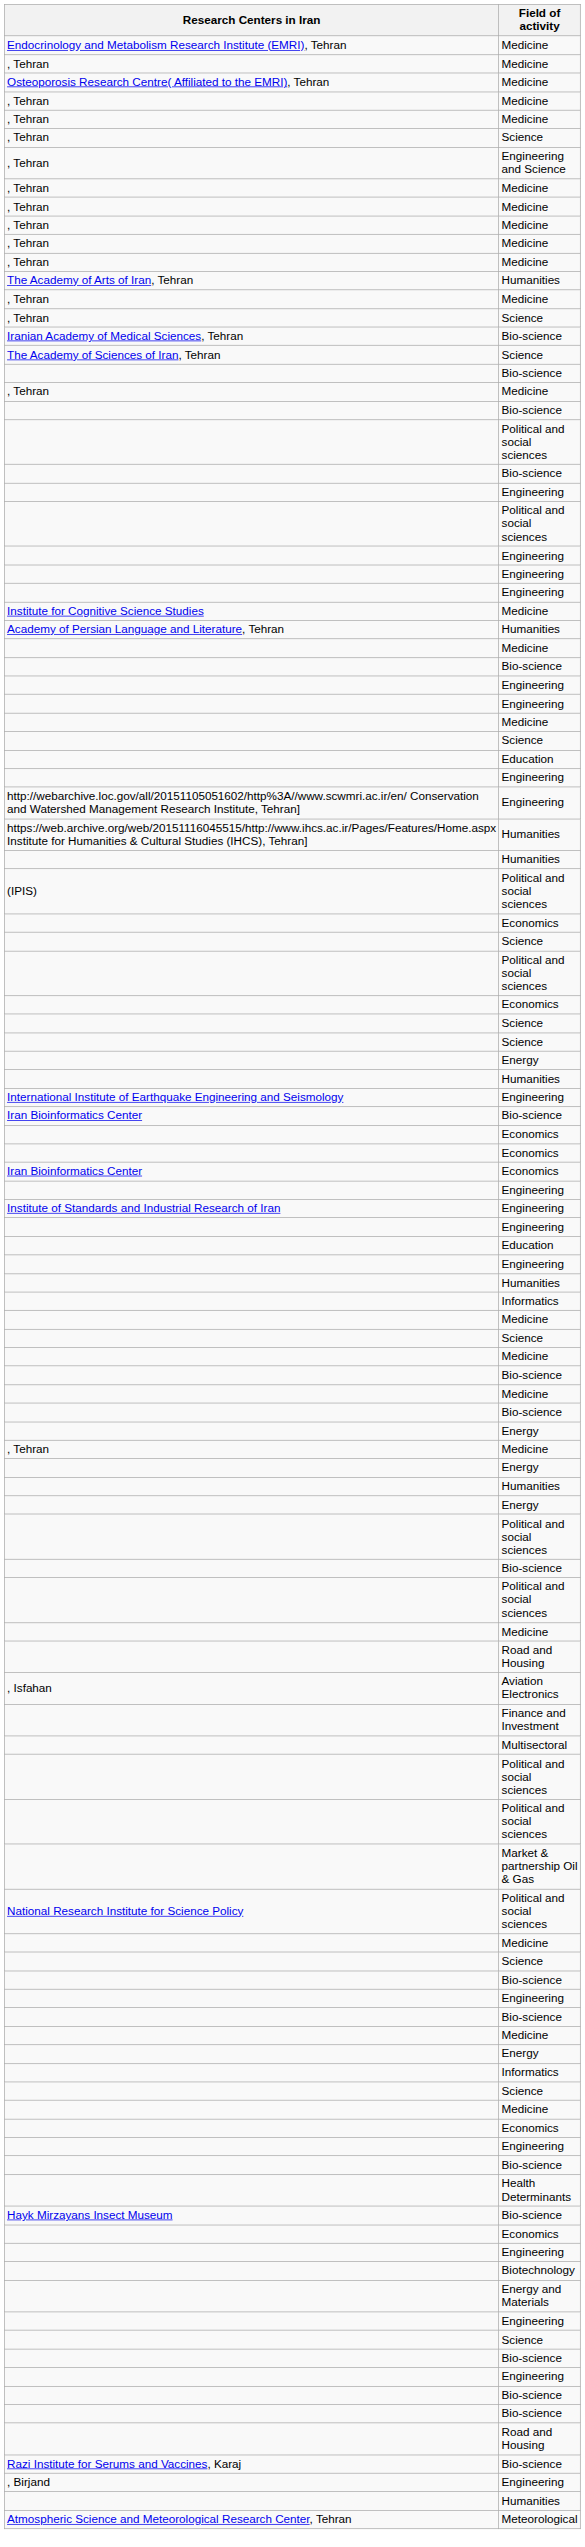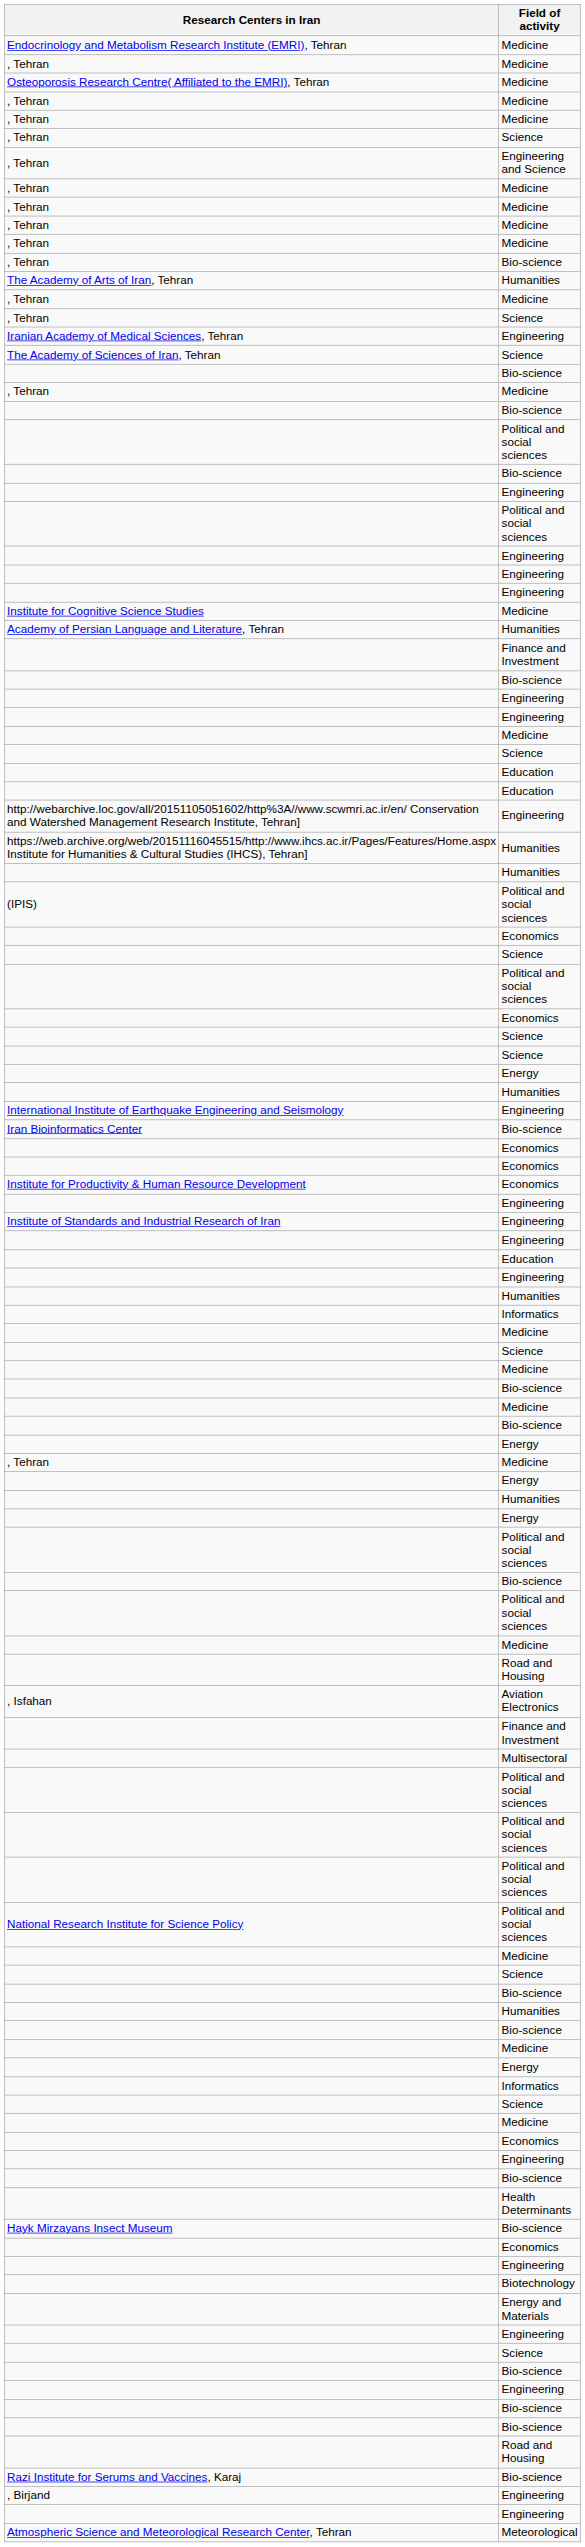(525, 262) Medicine -> (532, 262) Bio-science
(532, 336) Bio-science -> (533, 336) Engineering
(525, 648) Medicine -> (534, 654) Finance and Investment
(533, 777) Engineering -> (528, 791) Education
(75, 1171) Iran Bioinformatics Center -> (156, 1184) Institute for Productivity & Human Resource Development
(540, 1866) Market & partnership Oil & Gas -> (533, 1879) Political and social sciences
(533, 1998) Engineering -> (531, 2011) Humanities
(531, 2501) Humanities -> (533, 2514) Engineering
